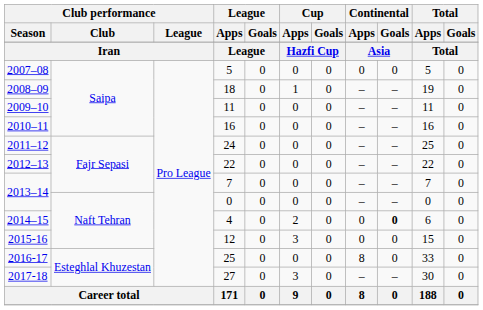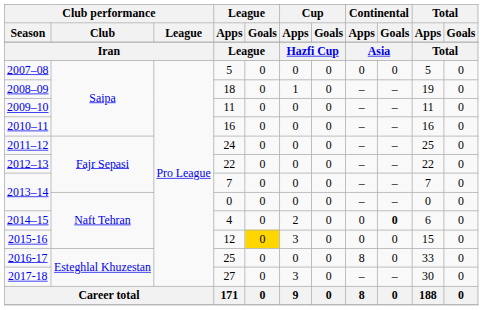(262, 239) no background -> (262, 239) gold background
